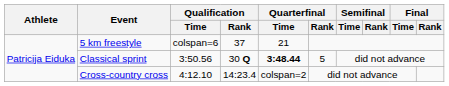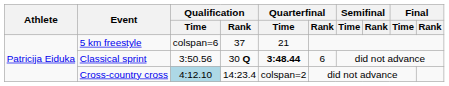(322, 59) 5 -> (322, 59) 6
(195, 74) no background -> (195, 74) lightblue background
